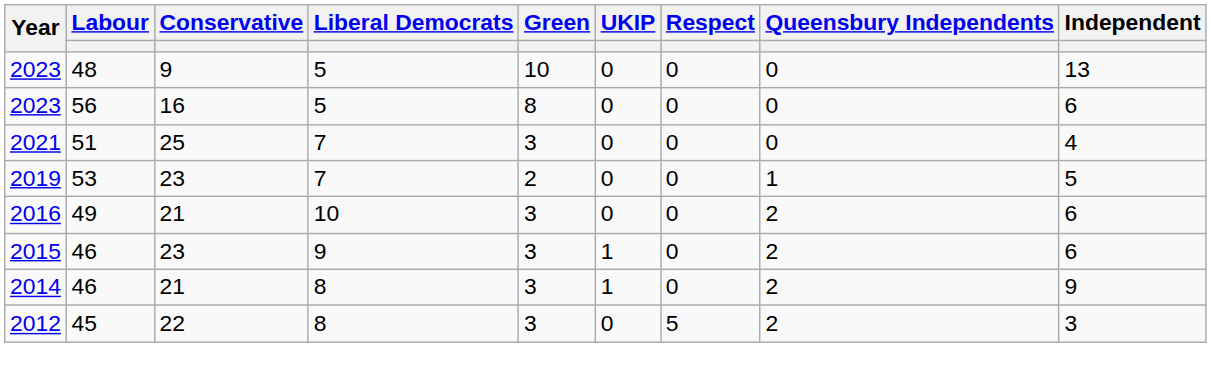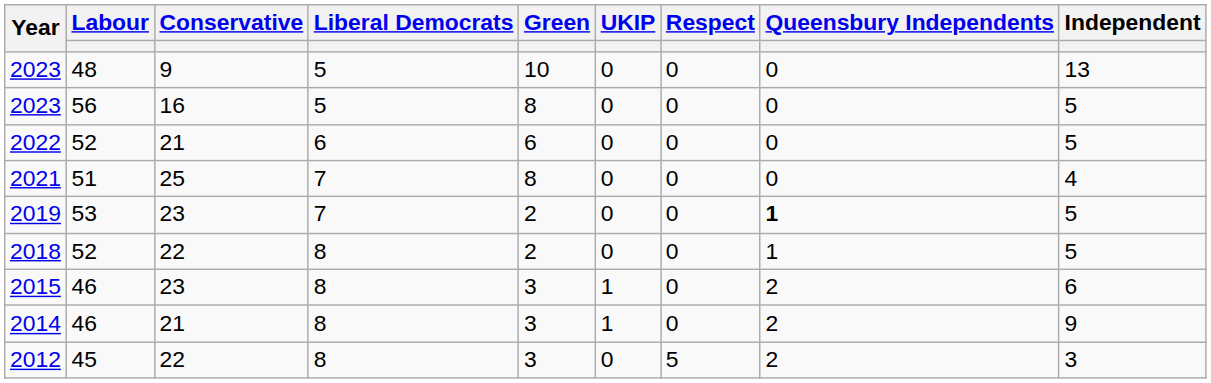(1071, 105) 6 -> (1071, 105) 5
+ row: (35, 142)
(530, 142) 3 -> (530, 178) 8
(772, 178) normal -> (772, 214) bold
+ row: (35, 250)
- row: (35, 214)
(320, 250) 9 -> (320, 287) 8
